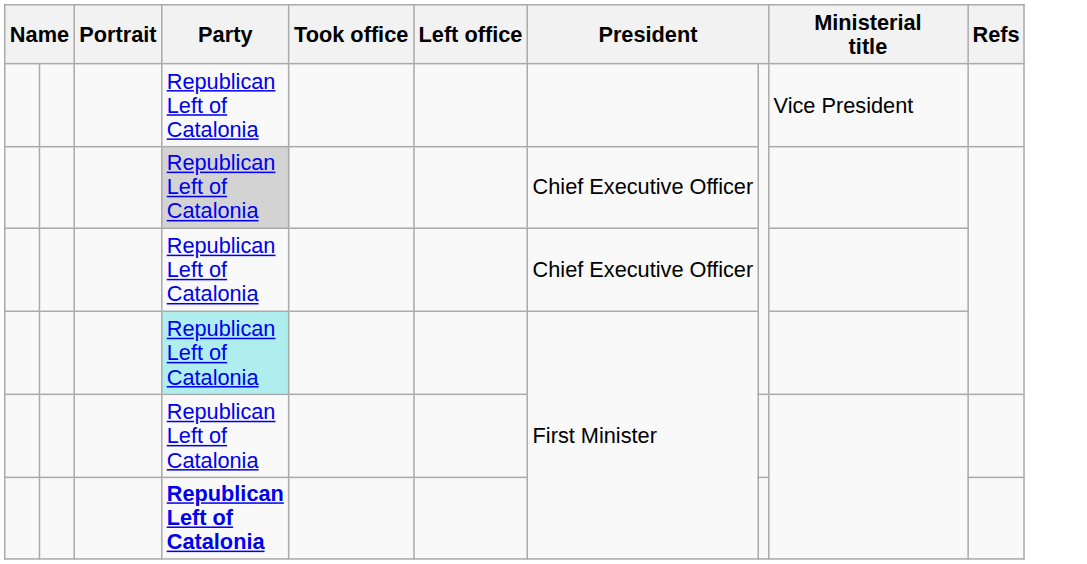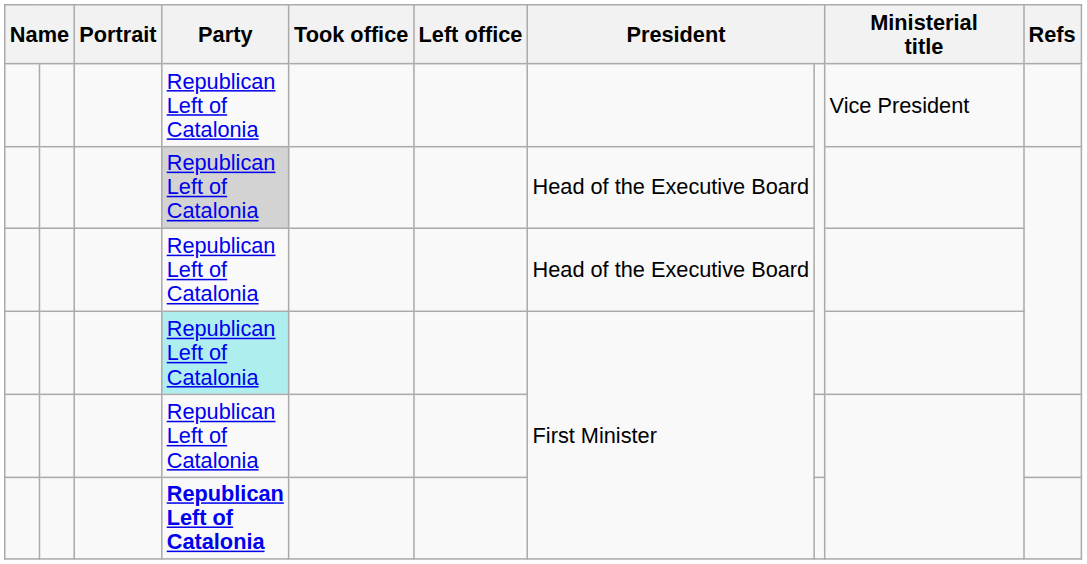(643, 188) Chief Executive Officer -> (671, 188) Head of the Executive Board
(643, 270) Chief Executive Officer -> (671, 270) Head of the Executive Board
